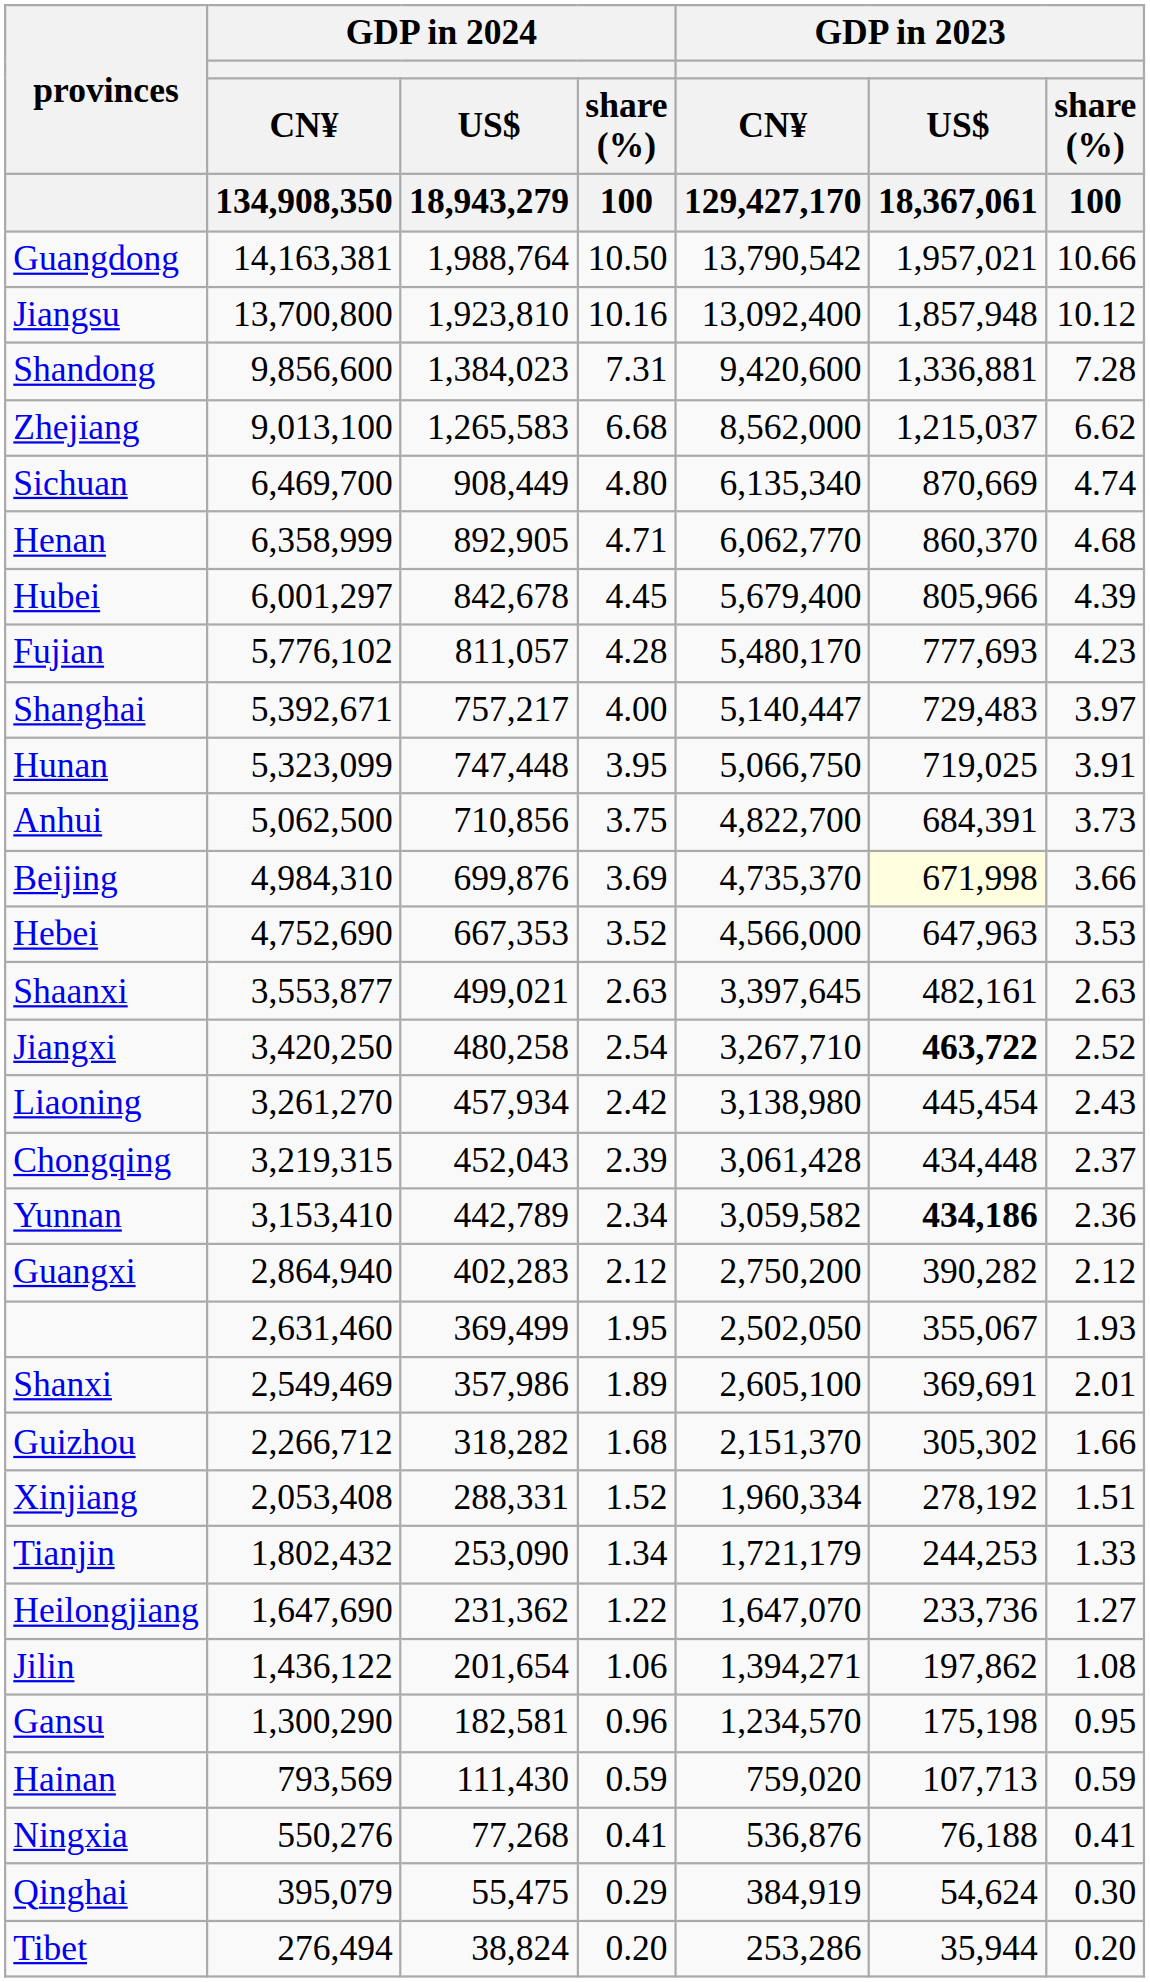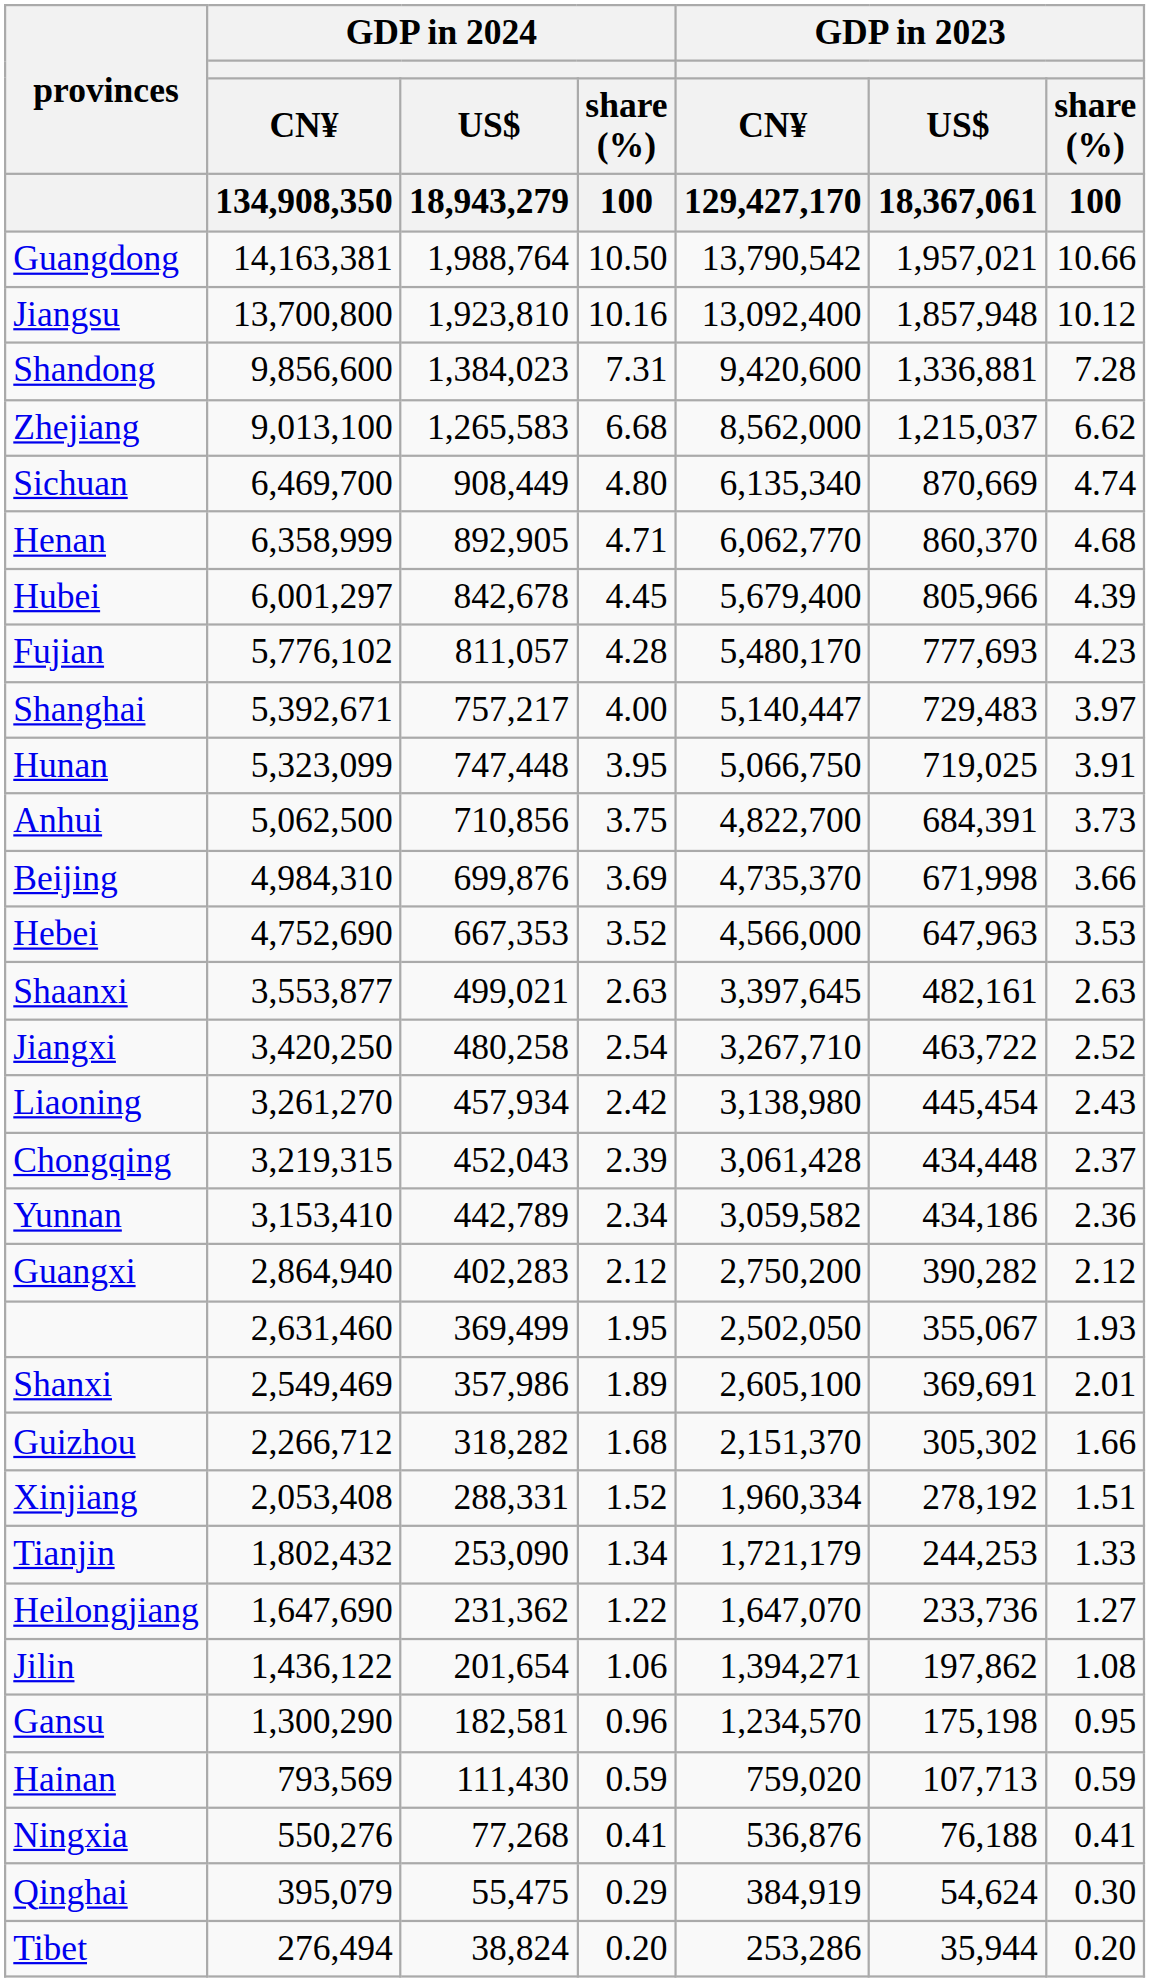(980, 877) lightyellow background -> (980, 877) no background
(980, 1046) bold -> (980, 1046) normal
(980, 1215) bold -> (980, 1215) normal
